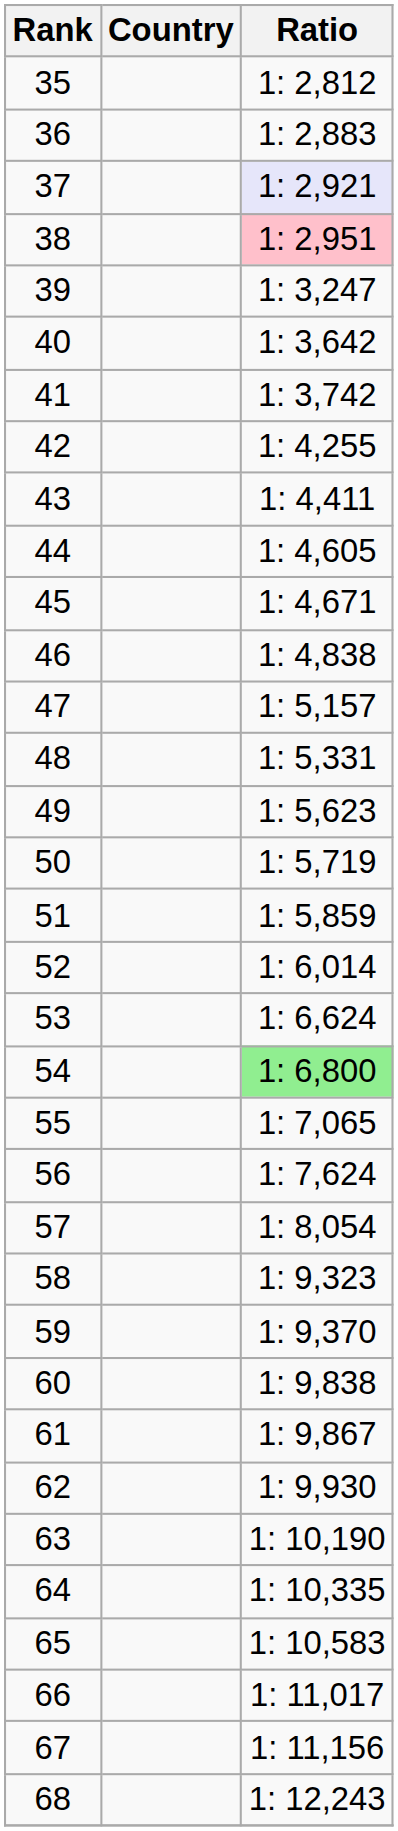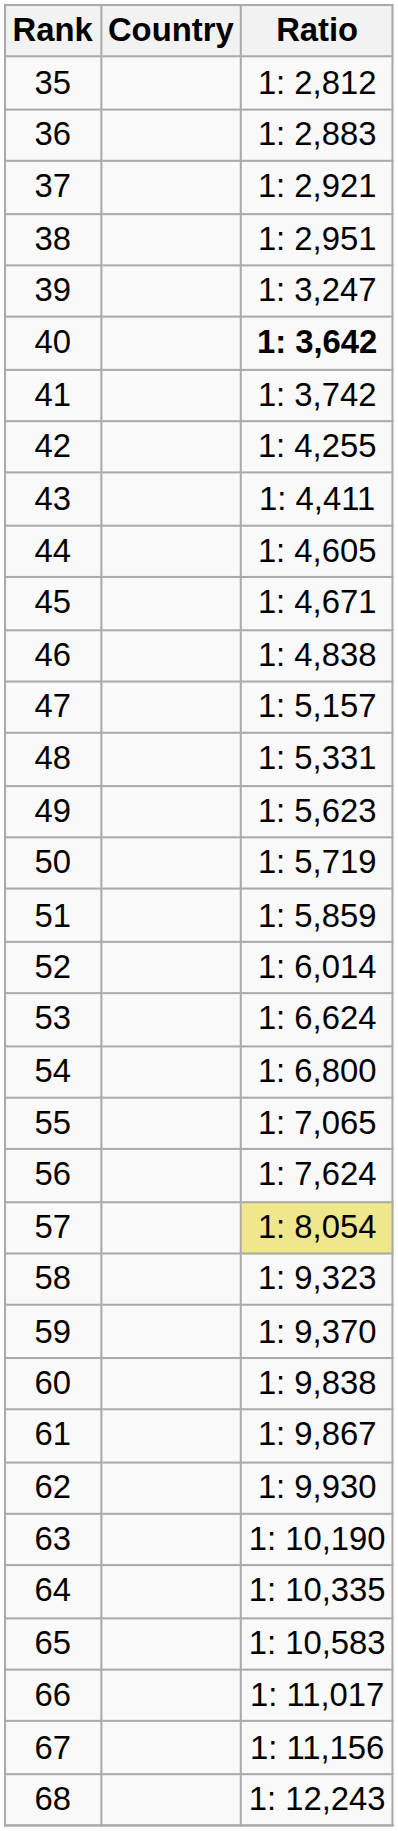(317, 186) lavender background -> (317, 186) no background
(317, 238) pink background -> (317, 238) no background
(317, 342) normal -> (317, 342) bold
(317, 1070) lightgreen background -> (317, 1070) no background
(317, 1226) no background -> (317, 1226) khaki background
